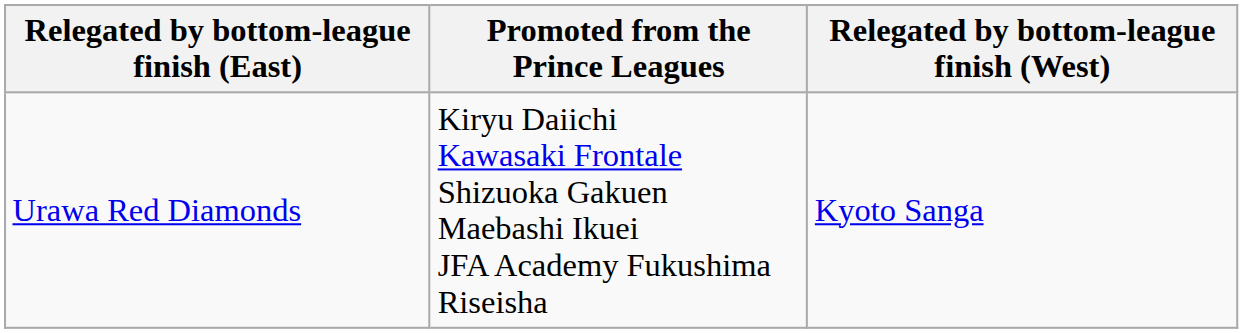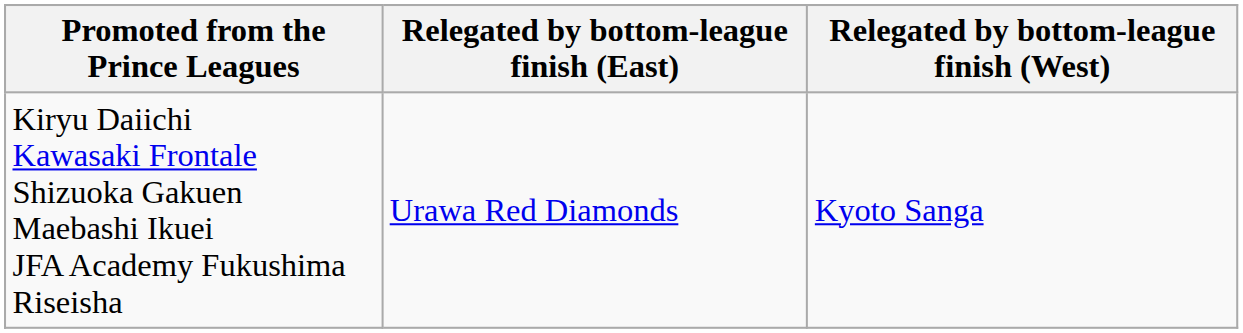columns swapped: (619, 48) <-> (218, 48)
